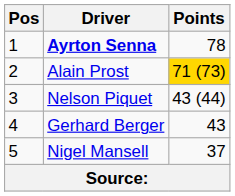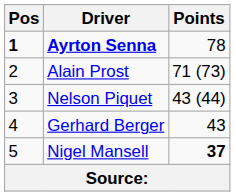(13, 45) normal -> (13, 45) bold
(199, 72) gold background -> (199, 72) no background
(216, 152) normal -> (216, 152) bold
